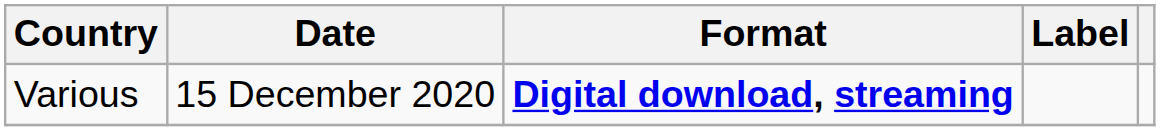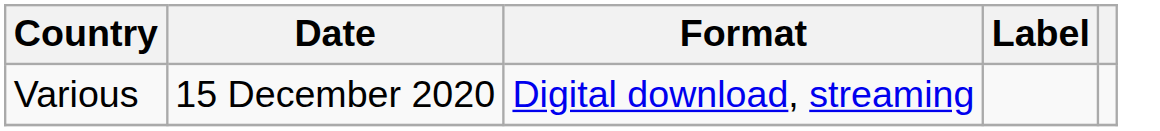(763, 93) bold -> (743, 93) normal
